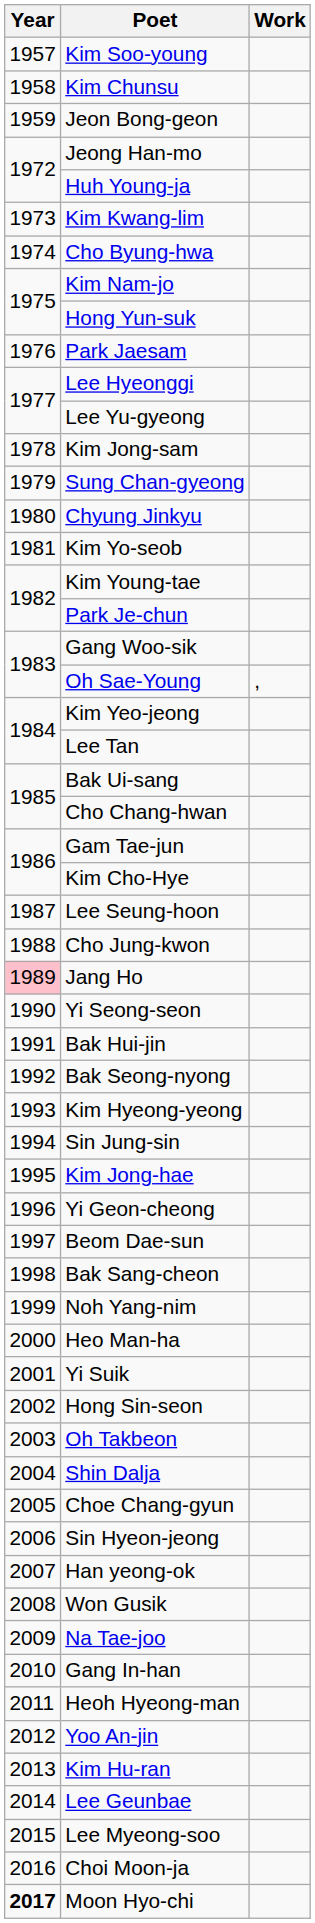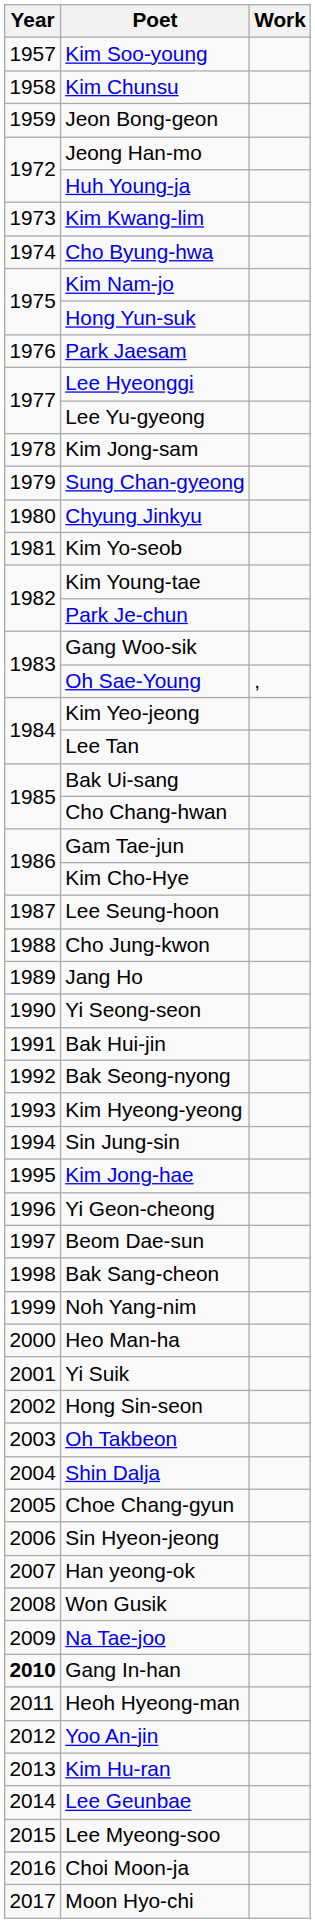(33, 977) pink background -> (33, 977) no background
(33, 1670) normal -> (33, 1670) bold
(33, 1901) bold -> (33, 1901) normal
